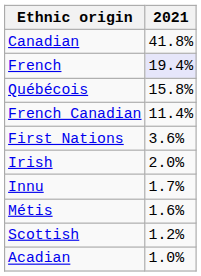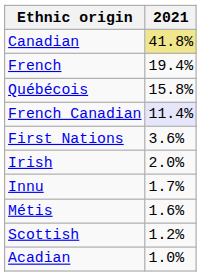(171, 42) no background -> (171, 42) khaki background
(171, 66) lavender background -> (171, 66) no background
(171, 114) no background -> (171, 114) lavender background
